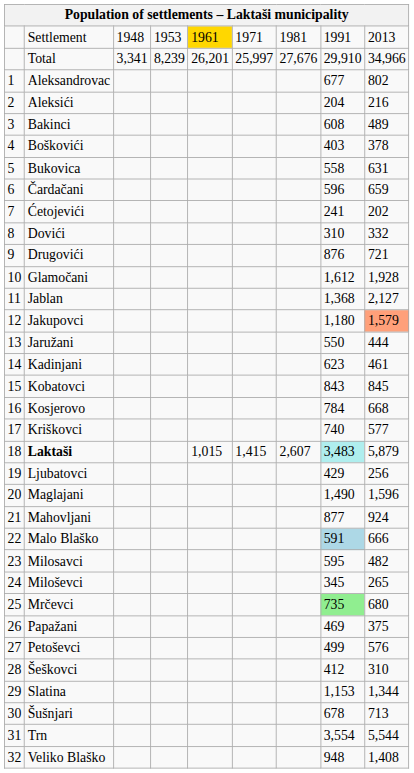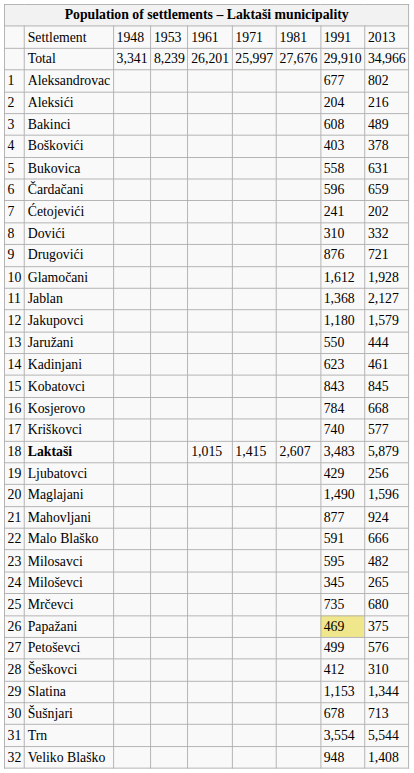(205, 37) gold background -> (205, 37) no background
(383, 320) lightsalmon background -> (383, 320) no background
(339, 451) paleturquoise background -> (339, 451) no background
(334, 539) lightblue background -> (334, 539) no background
(334, 604) lightgreen background -> (334, 604) no background
(334, 626) no background -> (334, 626) khaki background
